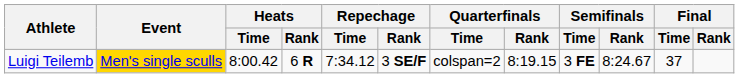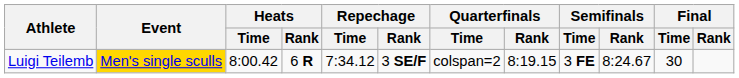(674, 62) 37 -> (674, 62) 30
